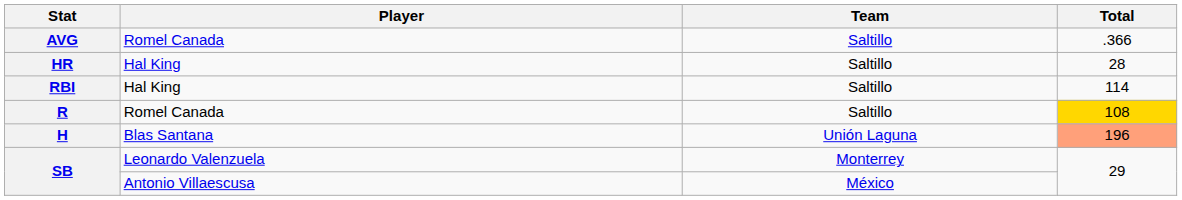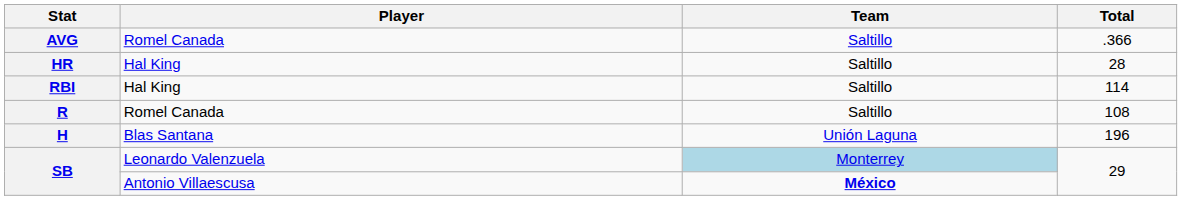(1117, 111) gold background -> (1117, 111) no background
(1117, 135) lightsalmon background -> (1117, 135) no background
(870, 159) no background -> (870, 159) lightblue background
(870, 183) normal -> (870, 183) bold
